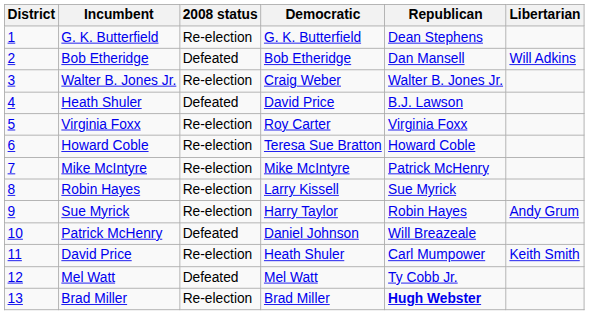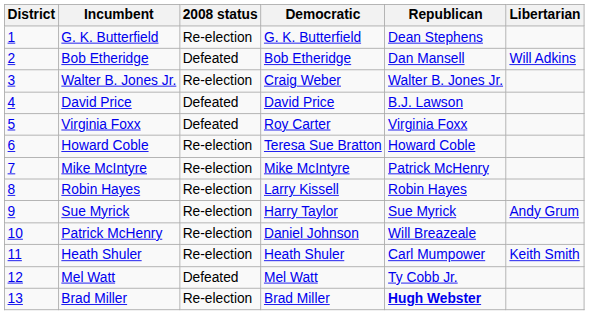(102, 102) Heath Shuler -> (97, 102) David Price
(217, 124) Re-election -> (211, 124) Defeated
(422, 189) Sue Myrick -> (427, 189) Robin Hayes
(427, 211) Robin Hayes -> (422, 211) Sue Myrick
(211, 233) Defeated -> (217, 233) Re-election
(97, 255) David Price -> (102, 255) Heath Shuler
